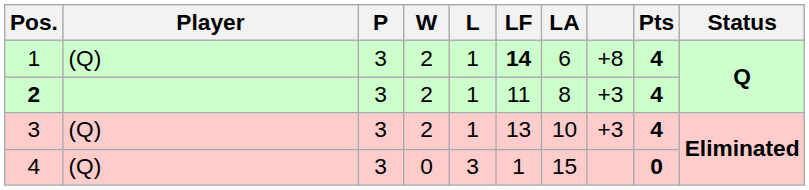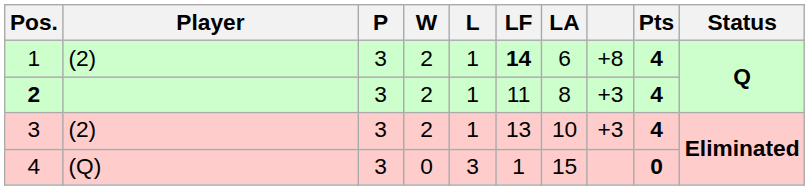(85, 58) (Q) -> (82, 58) (2)
(85, 130) (Q) -> (82, 130) (2)
